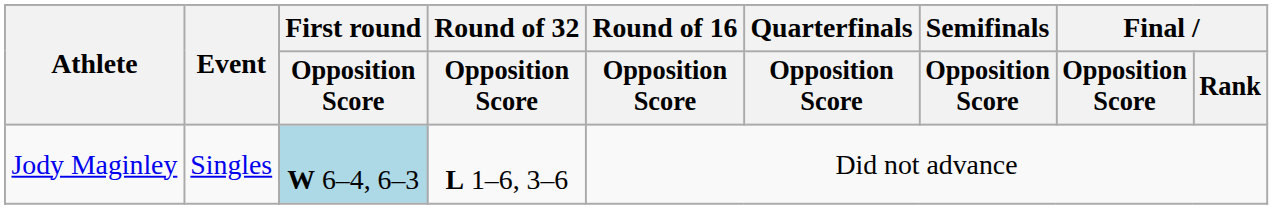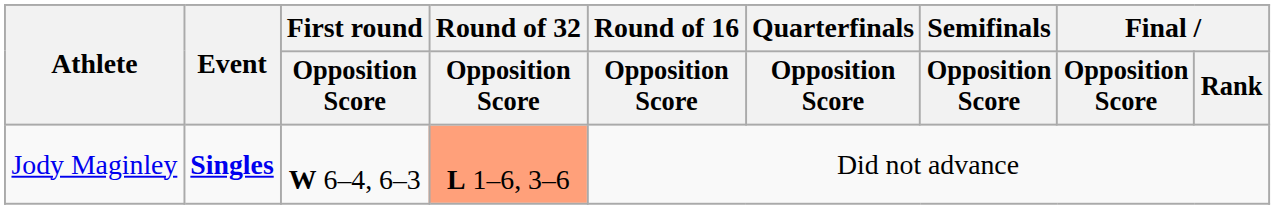(231, 164) normal -> (232, 164) bold
(353, 180) lightblue background -> (355, 180) no background
(507, 180) no background -> (508, 180) lightsalmon background
